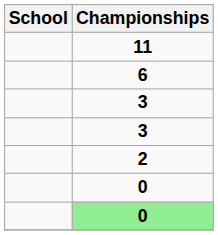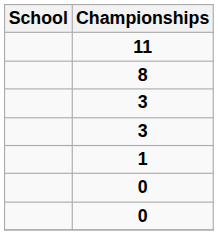(143, 74) 6 -> (143, 74) 8
(143, 159) 2 -> (143, 159) 1
(143, 215) lightgreen background -> (143, 215) no background
